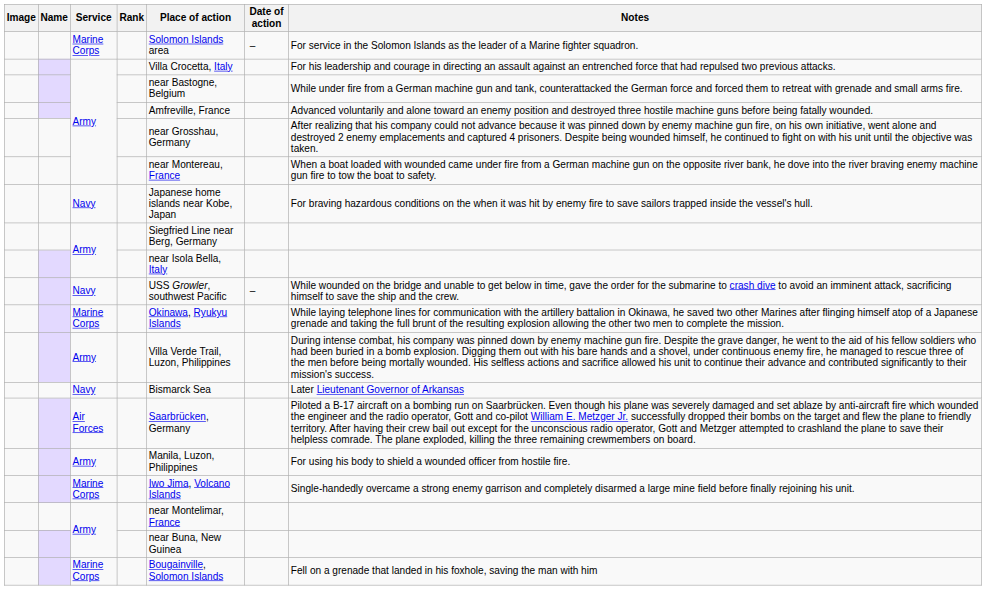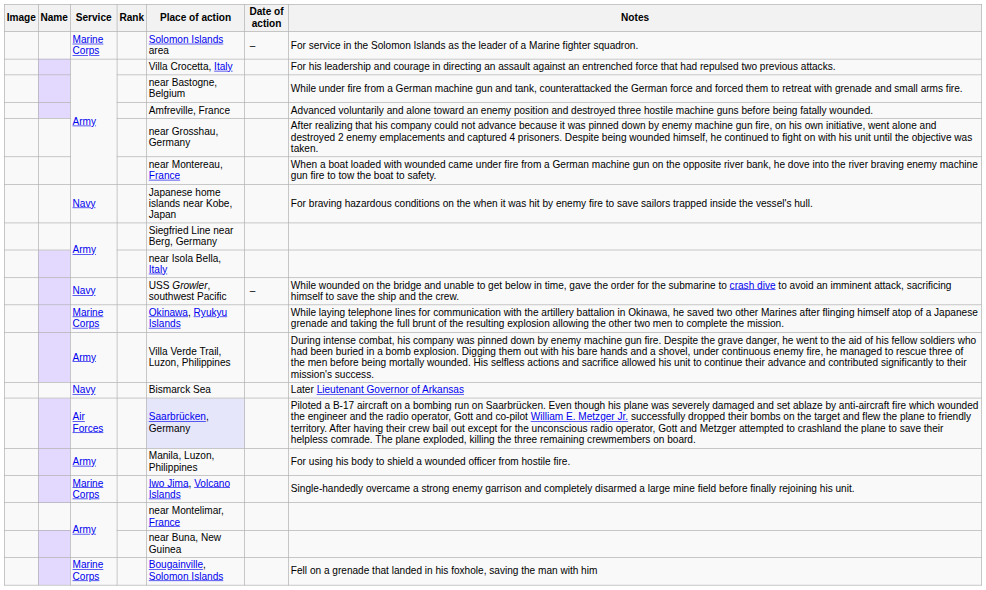(179, 423) no background -> (179, 423) lavender background
